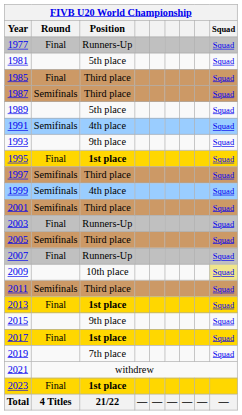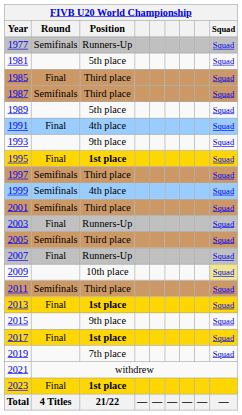(56, 45) Final -> (56, 45) Semifinals
(56, 126) Semifinals -> (56, 126) Final
